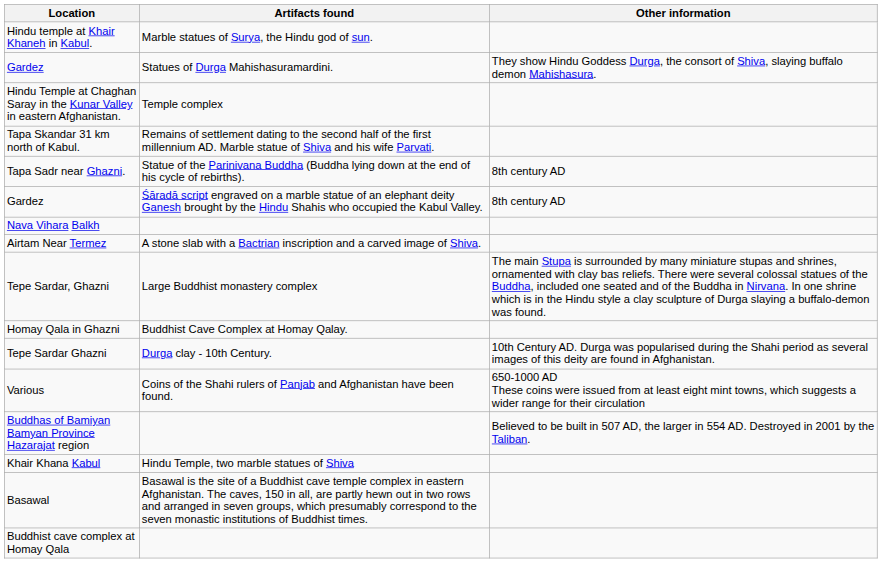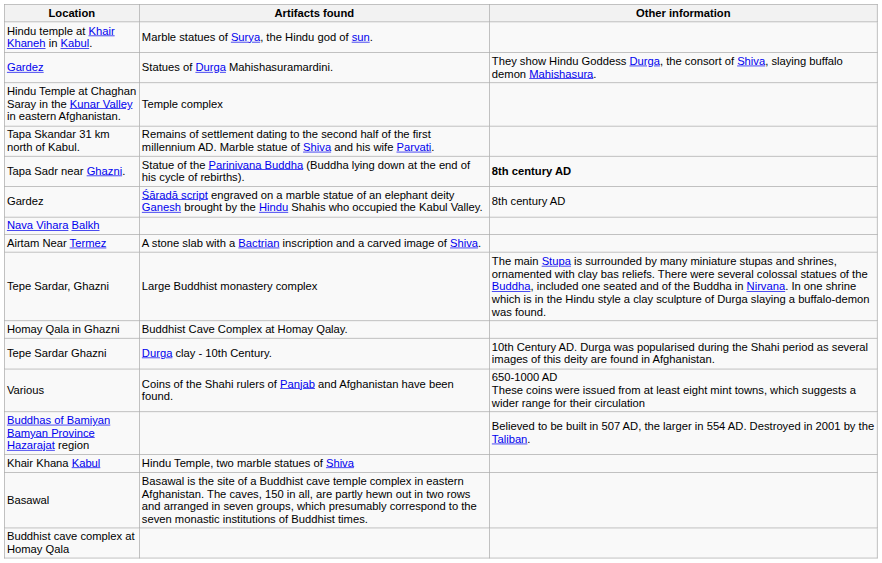(529, 171) normal -> (531, 171) bold
